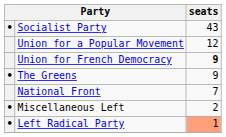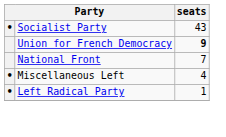- row: (101, 45)
- row: (47, 77)
(215, 108) 2 -> (204, 77) 4
(215, 124) lightsalmon background -> (204, 92) no background
